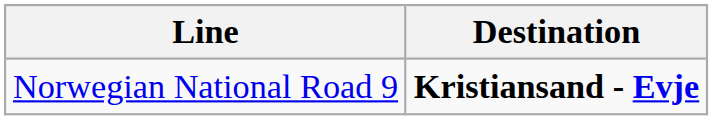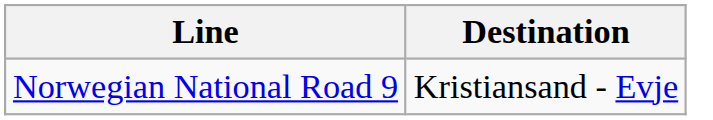(557, 85) bold -> (546, 85) normal
